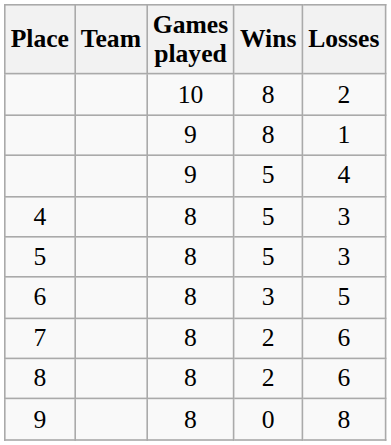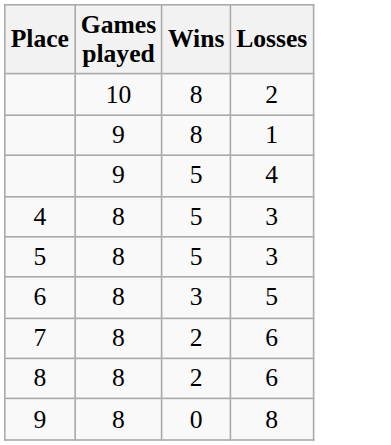- column: (111, 39)
